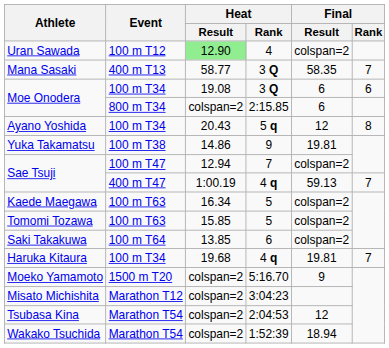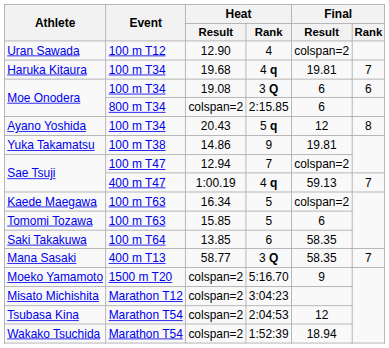(216, 51) lightgreen background -> (216, 51) no background
rows swapped: (47, 259) <-> (42, 70)
(322, 221) colspan=2 -> (322, 221) 6
(322, 240) colspan=2 -> (322, 240) 58.35
